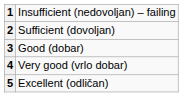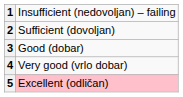(63, 83) no background -> (63, 83) pink background
